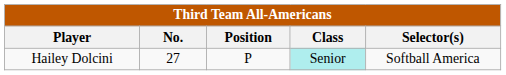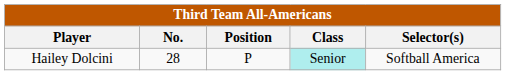(173, 59) 27 -> (173, 59) 28
